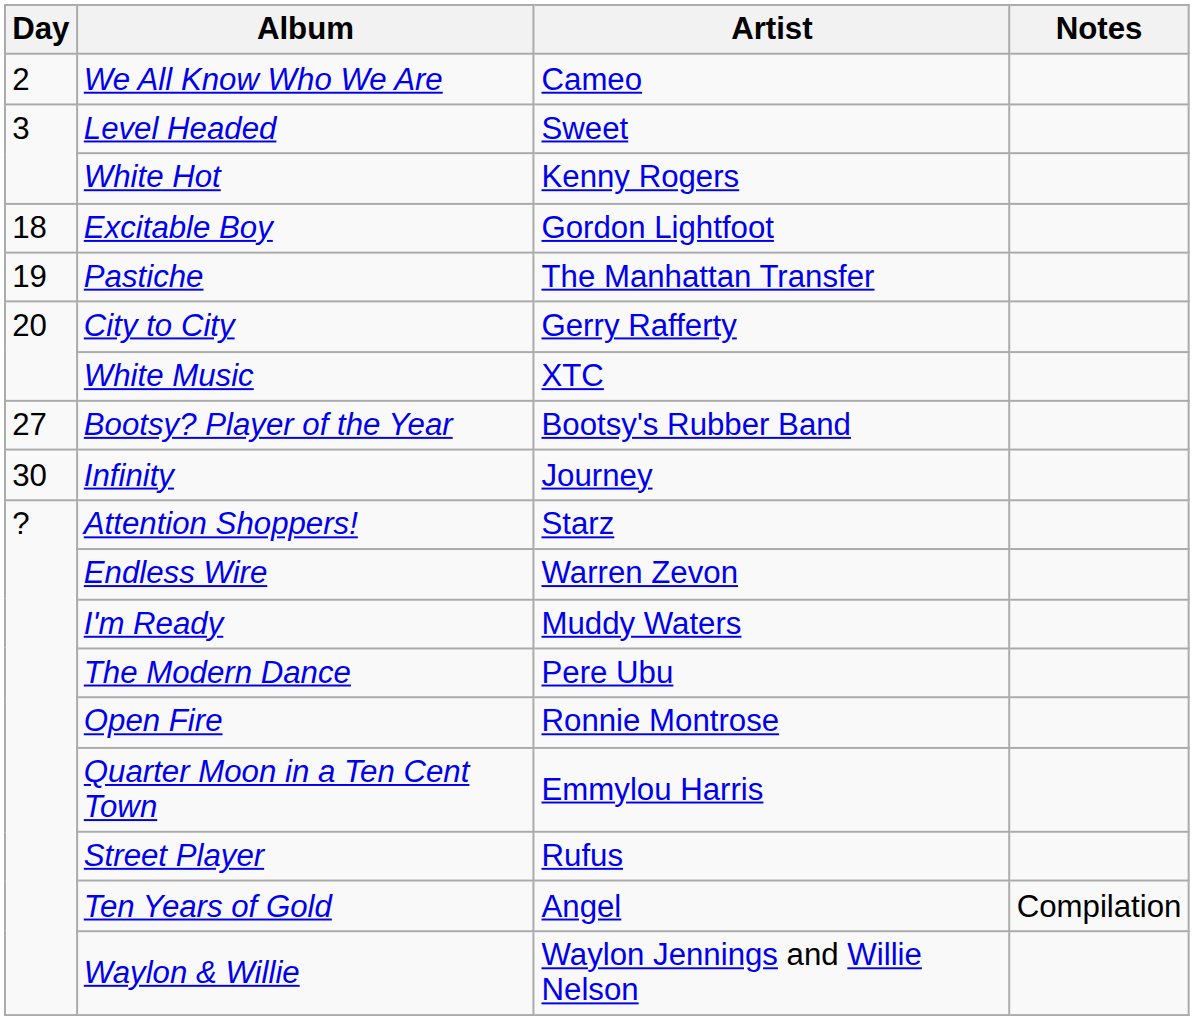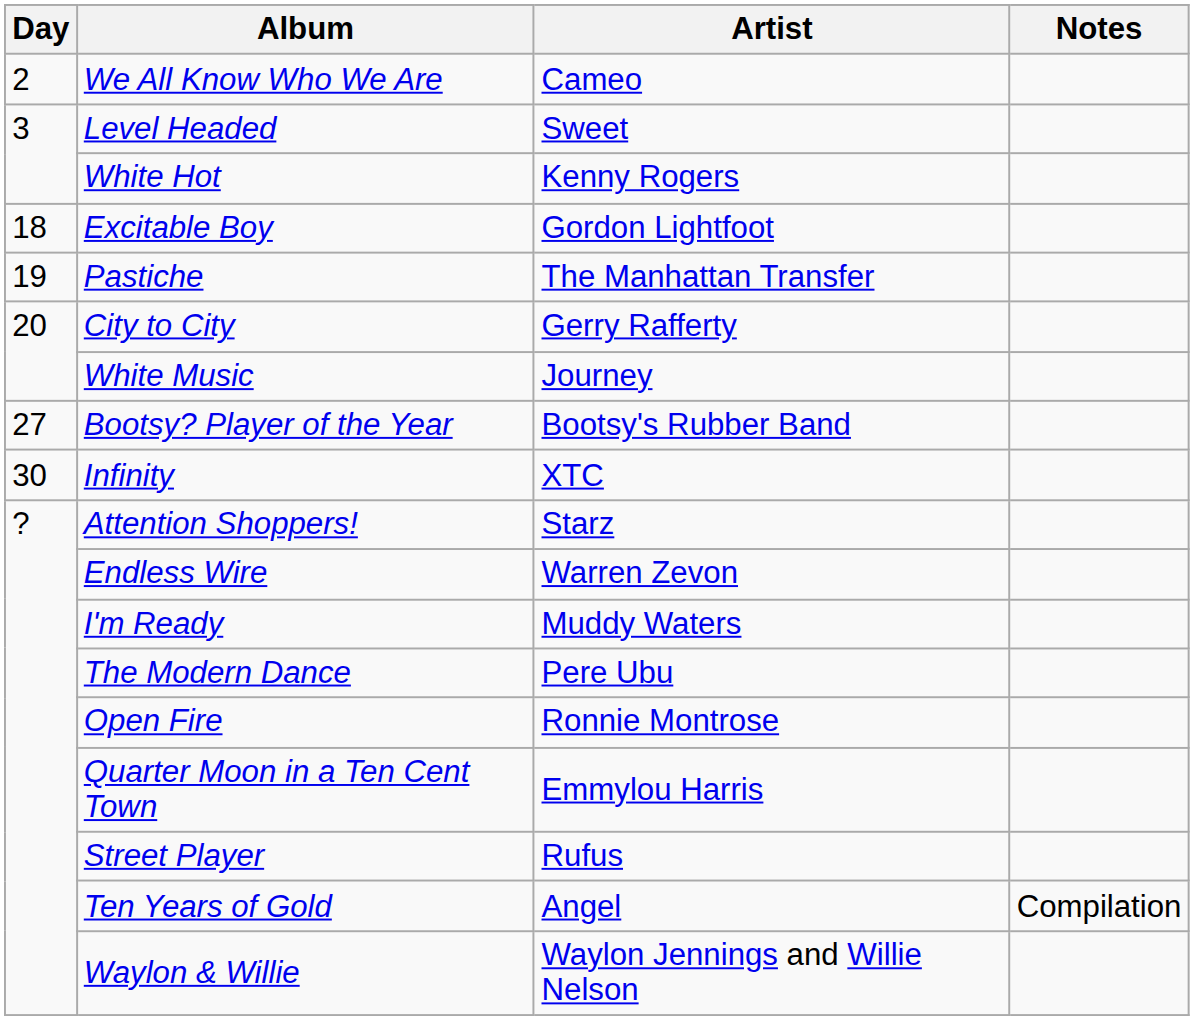(573, 375) XTC -> (597, 375) Journey
(597, 474) Journey -> (573, 474) XTC
